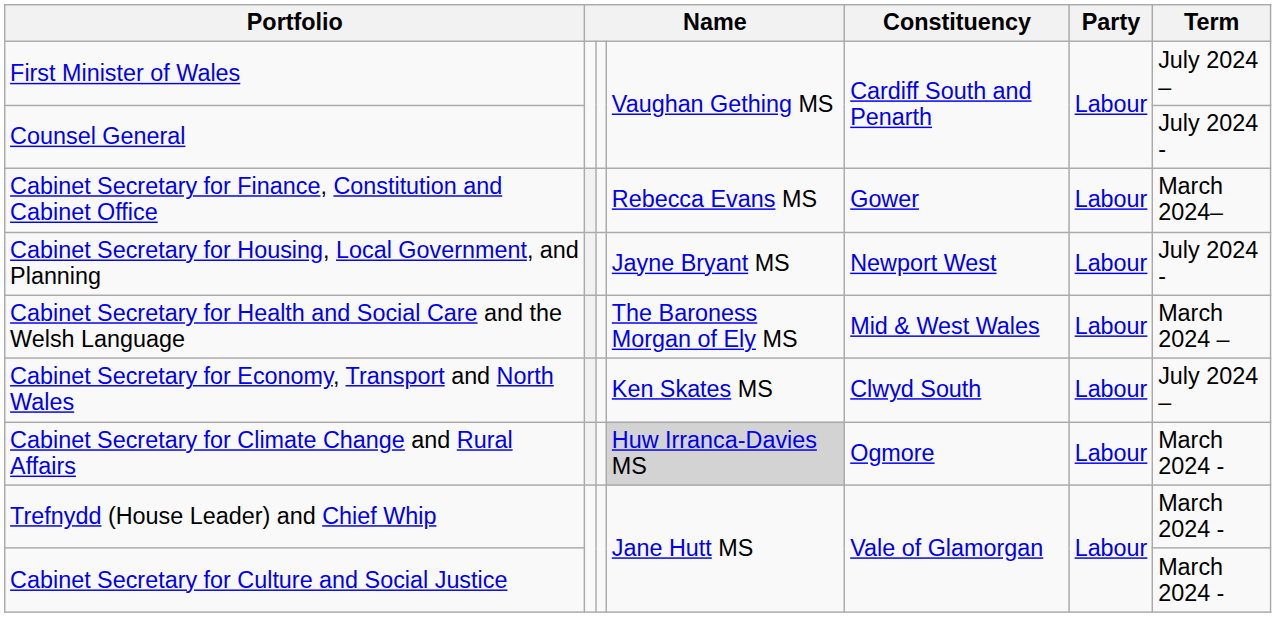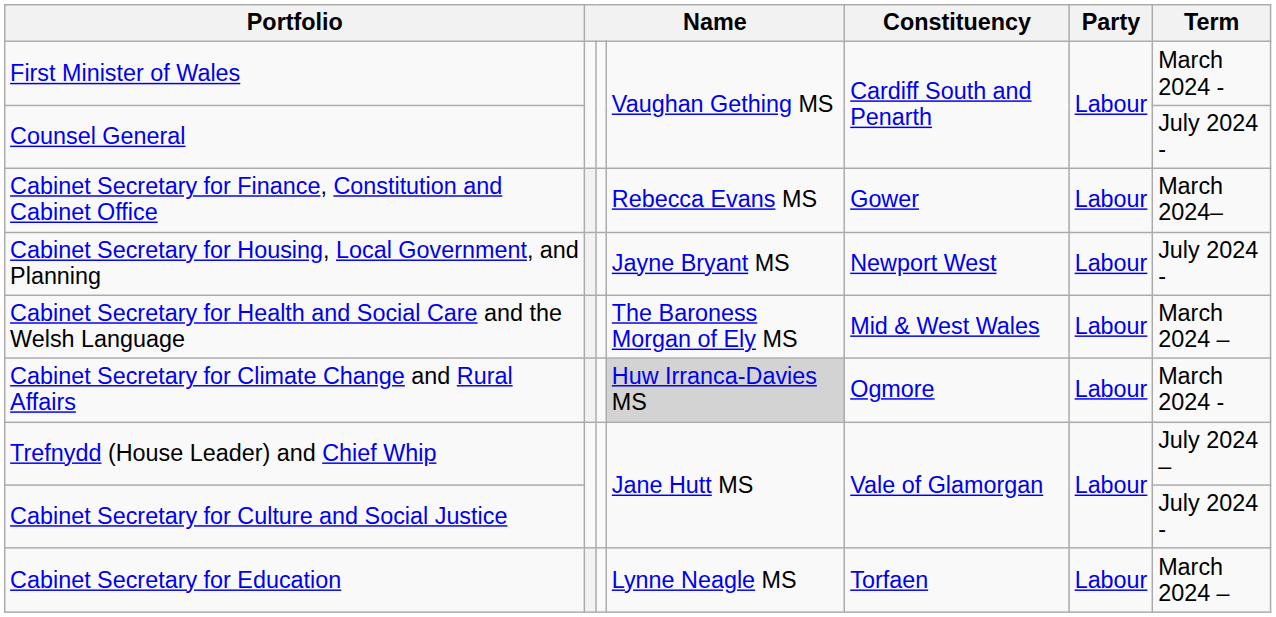(1208, 73) July 2024 – -> (1191, 73) March 2024 -
- row: (282, 389)
(1191, 516) March 2024 - -> (1208, 453) July 2024 –
(1191, 579) March 2024 - -> (1208, 516) July 2024 -
+ row: (176, 579)
